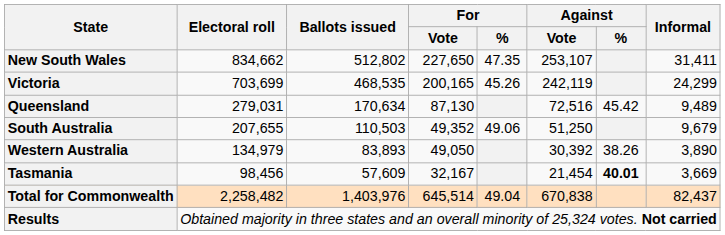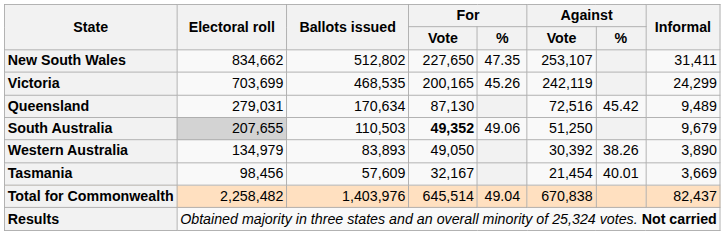(258, 128) no background -> (258, 128) lightgrey background
(452, 128) normal -> (452, 128) bold
(621, 173) bold -> (621, 173) normal
